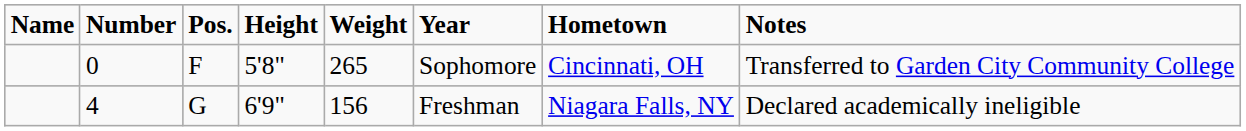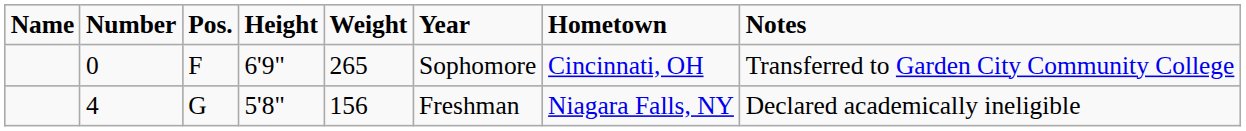(265, 65) 5'8" -> (265, 65) 6'9"
(265, 105) 6'9" -> (265, 105) 5'8"
